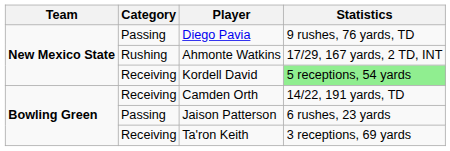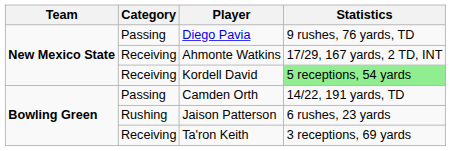(144, 55) Rushing -> (149, 55) Receiving
(149, 95) Receiving -> (143, 95) Passing
(143, 115) Passing -> (144, 115) Rushing
